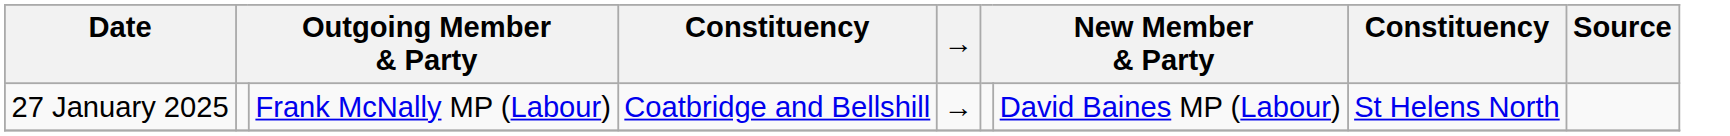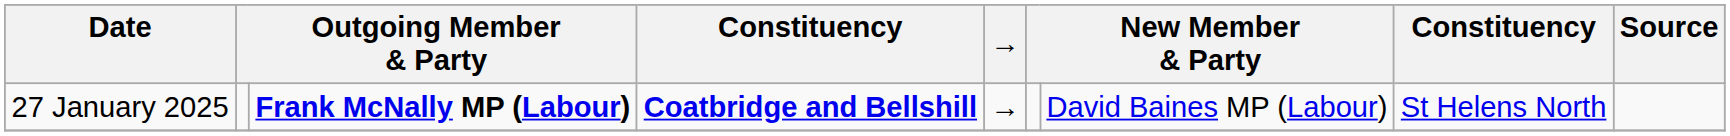(433, 106) normal -> (443, 106) bold
(777, 106) normal -> (810, 106) bold
